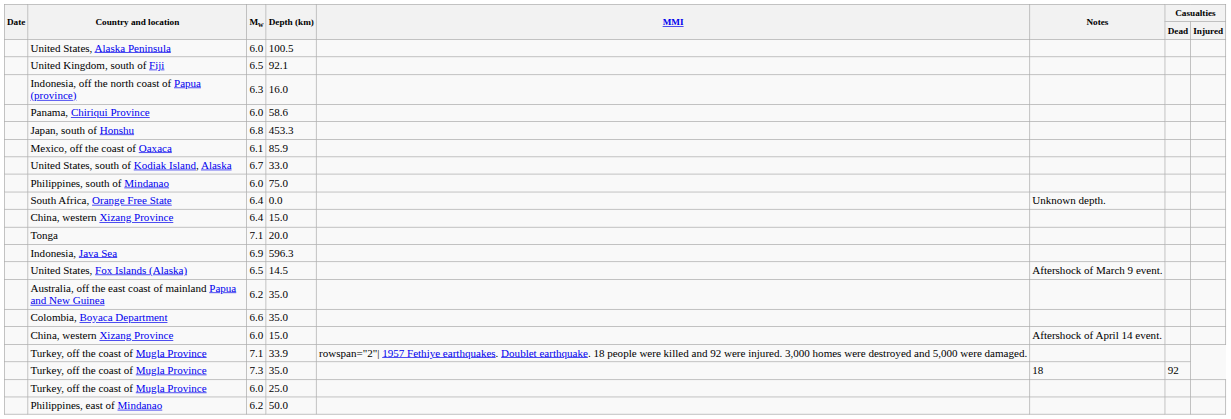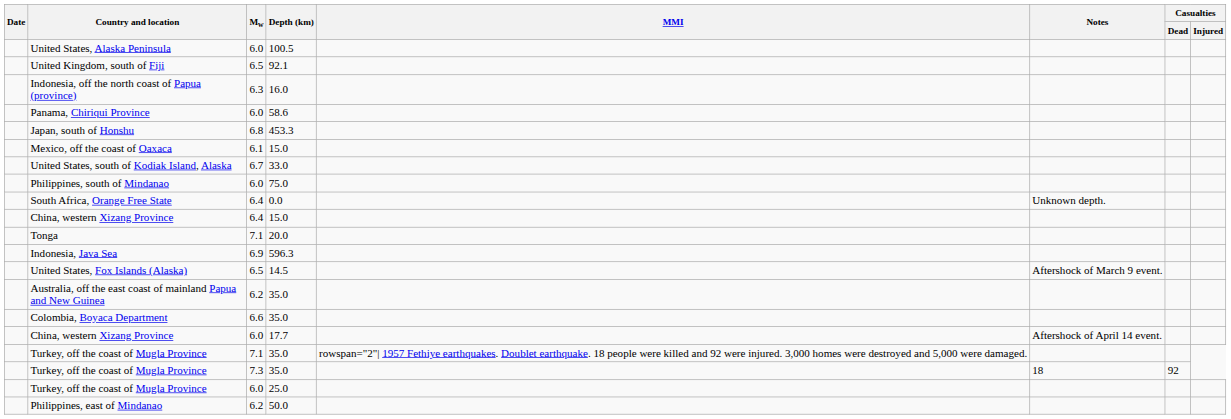(278, 148) 85.9 -> (278, 148) 15.0
(278, 335) 15.0 -> (278, 335) 17.7
(278, 353) 33.9 -> (278, 353) 35.0
